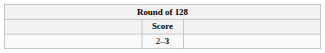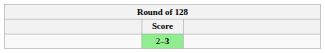(162, 41) no background -> (162, 41) lightgreen background
